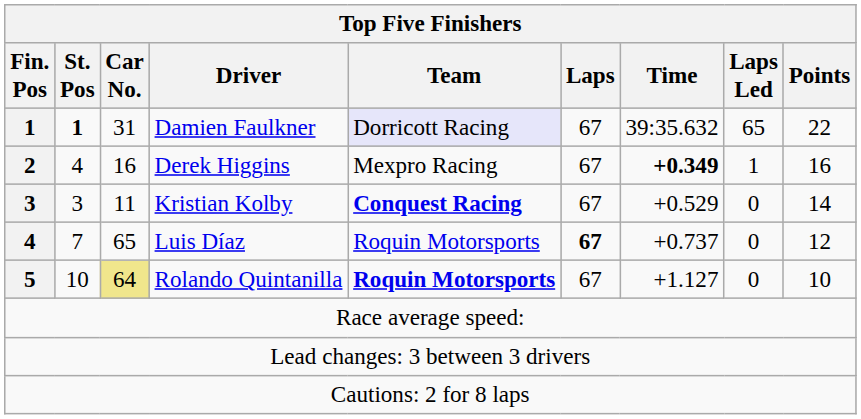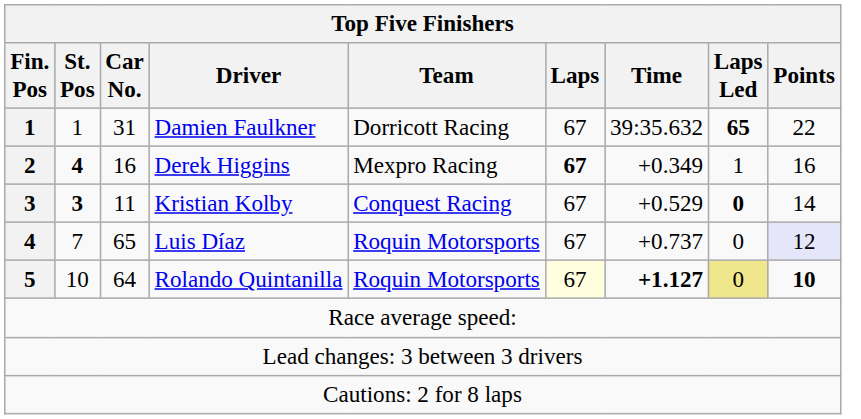(77, 127) bold -> (77, 127) normal
(431, 127) lavender background -> (431, 127) no background
(754, 127) normal -> (738, 127) bold
(77, 165) normal -> (77, 165) bold
(590, 165) normal -> (575, 165) bold
(686, 165) bold -> (671, 165) normal
(77, 203) normal -> (77, 203) bold
(438, 203) bold -> (432, 203) normal
(754, 203) normal -> (738, 203) bold
(590, 241) bold -> (575, 241) normal
(819, 241) no background -> (804, 241) lavender background
(125, 279) khaki background -> (125, 279) no background
(454, 279) bold -> (446, 279) normal
(590, 279) no background -> (575, 279) lightyellow background
(686, 279) normal -> (671, 279) bold
(754, 279) no background -> (738, 279) khaki background
(819, 279) normal -> (804, 279) bold
